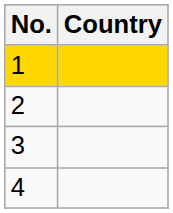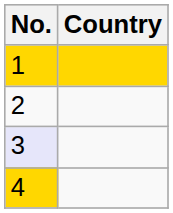(18, 146) no background -> (18, 146) lavender background
(18, 187) no background -> (18, 187) gold background
